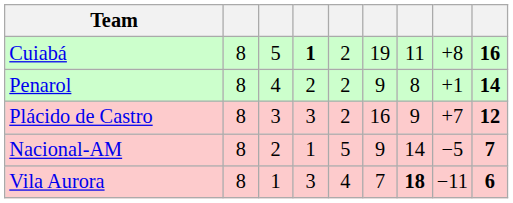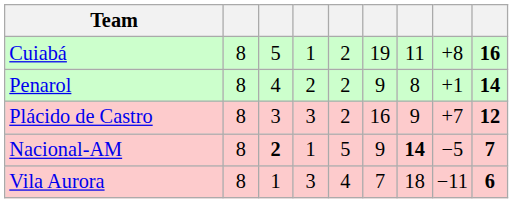(310, 52) bold -> (310, 52) normal
(276, 149) normal -> (276, 149) bold
(415, 149) normal -> (415, 149) bold
(415, 181) bold -> (415, 181) normal
